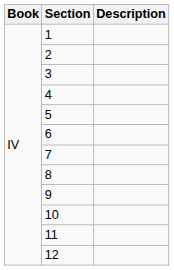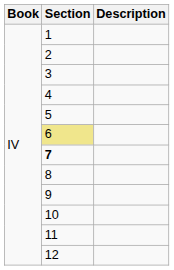(48, 134) no background -> (48, 134) khaki background
(48, 154) normal -> (48, 154) bold
